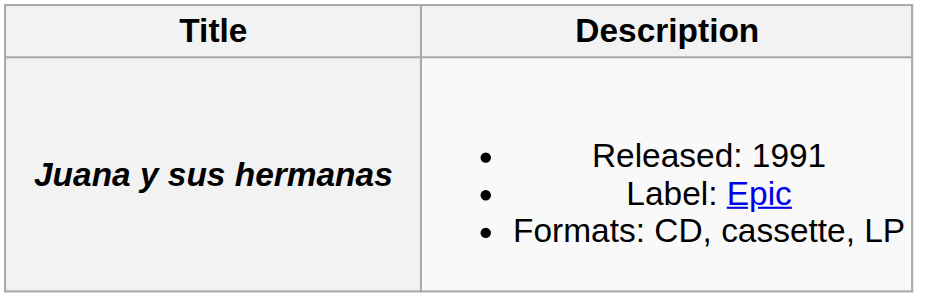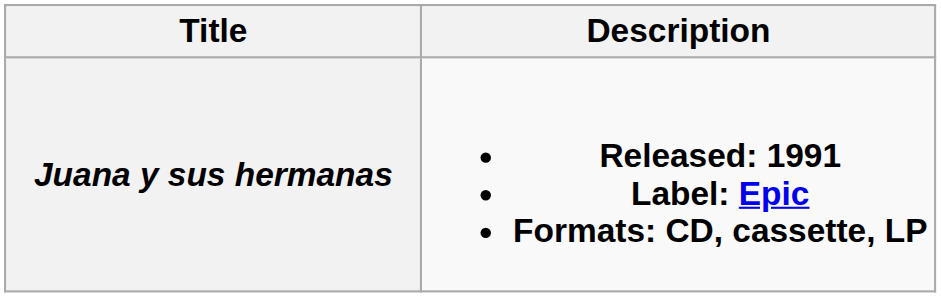(667, 193) normal -> (678, 193) bold
